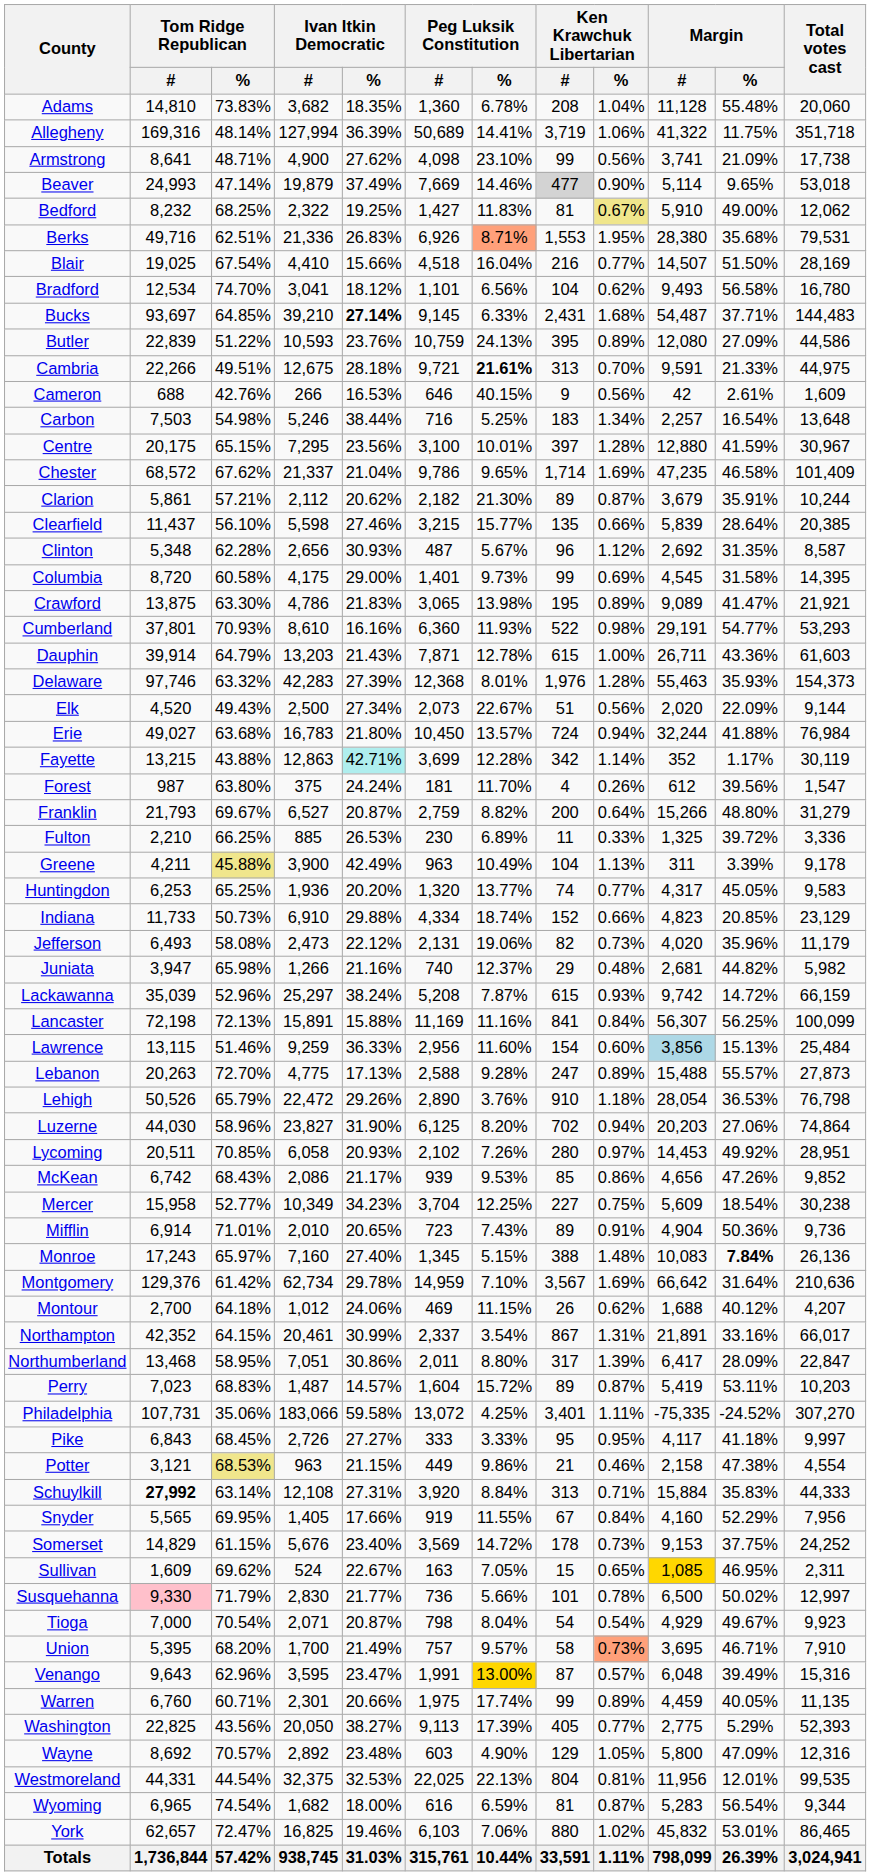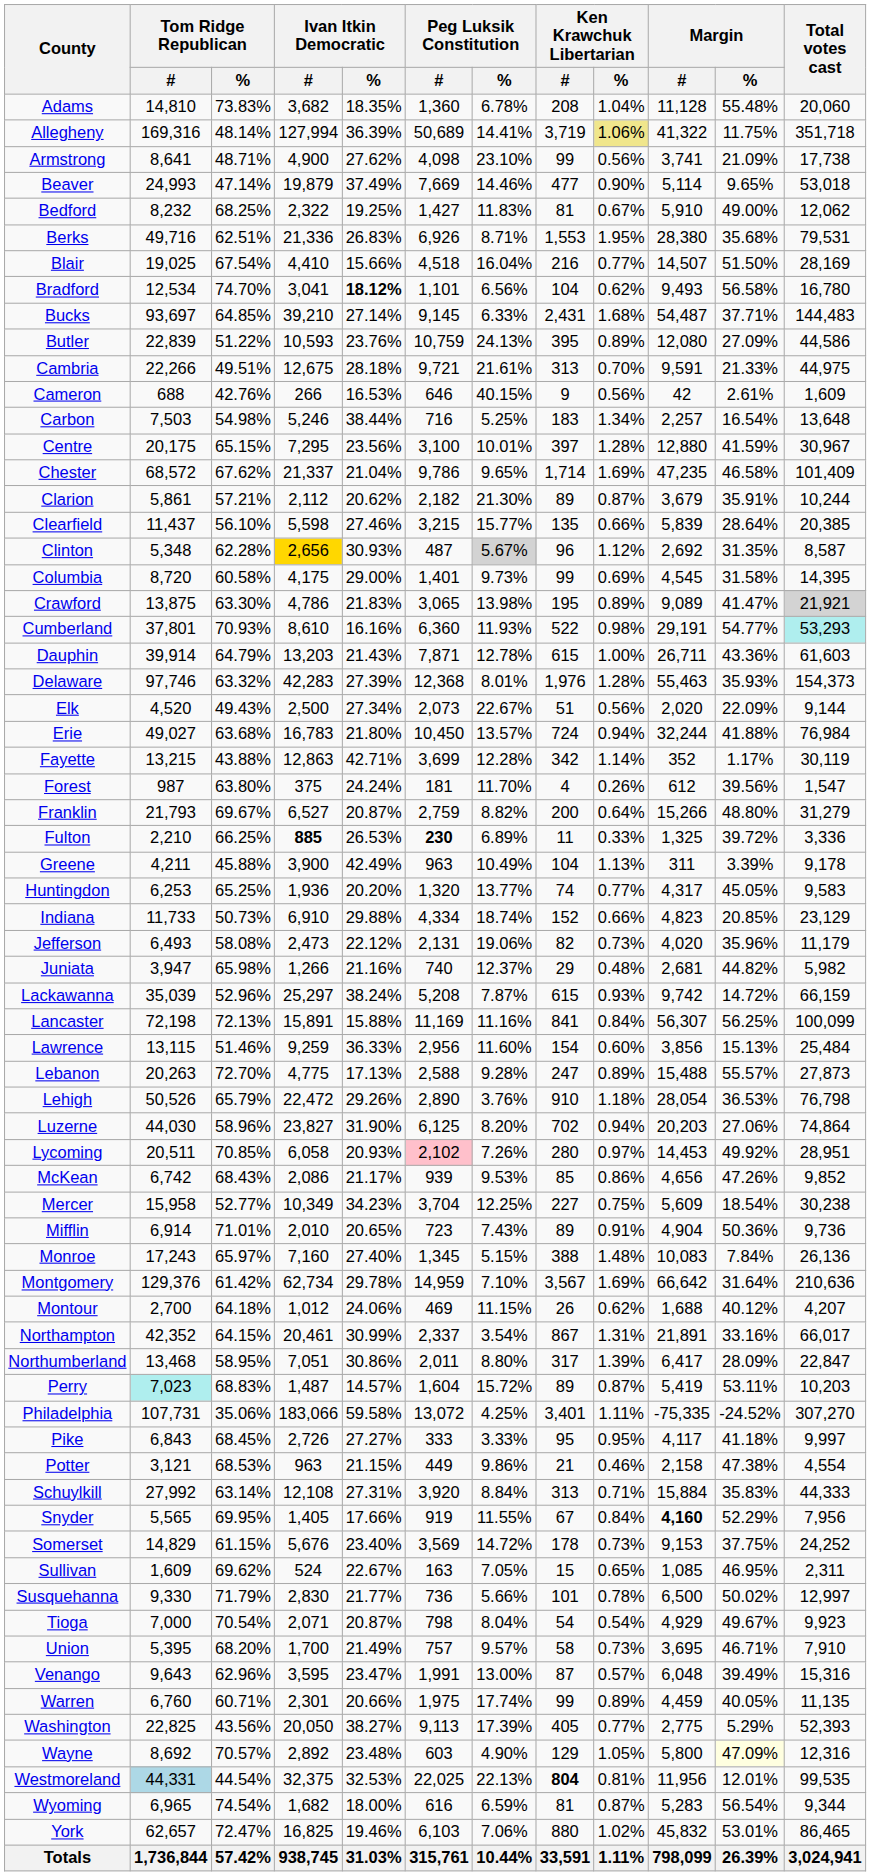(621, 133) no background -> (621, 133) khaki background
(565, 185) lightgrey background -> (565, 185) no background
(621, 211) khaki background -> (621, 211) no background
(504, 237) lightsalmon background -> (504, 237) no background
(374, 289) normal -> (374, 289) bold
(374, 316) bold -> (374, 316) normal
(504, 368) bold -> (504, 368) normal
(308, 551) no background -> (308, 551) gold background
(504, 551) no background -> (504, 551) lightgrey background
(825, 603) no background -> (825, 603) lightgrey background
(825, 629) no background -> (825, 629) paleturquoise background
(374, 760) paleturquoise background -> (374, 760) no background
(308, 838) normal -> (308, 838) bold
(439, 838) normal -> (439, 838) bold
(243, 864) khaki background -> (243, 864) no background
(682, 1047) lightblue background -> (682, 1047) no background
(439, 1152) no background -> (439, 1152) pink background
(750, 1256) bold -> (750, 1256) normal
(171, 1387) no background -> (171, 1387) paleturquoise background
(243, 1466) khaki background -> (243, 1466) no background
(171, 1492) bold -> (171, 1492) normal
(682, 1518) normal -> (682, 1518) bold
(682, 1570) gold background -> (682, 1570) no background
(171, 1596) pink background -> (171, 1596) no background
(621, 1648) lightsalmon background -> (621, 1648) no background
(504, 1675) gold background -> (504, 1675) no background
(750, 1753) no background -> (750, 1753) lightyellow background
(171, 1779) no background -> (171, 1779) lightblue background
(565, 1779) normal -> (565, 1779) bold
